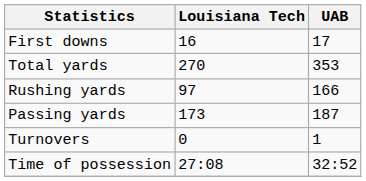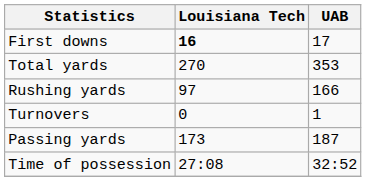(187, 42) normal -> (187, 42) bold
rows swapped: (67, 115) <-> (49, 140)
